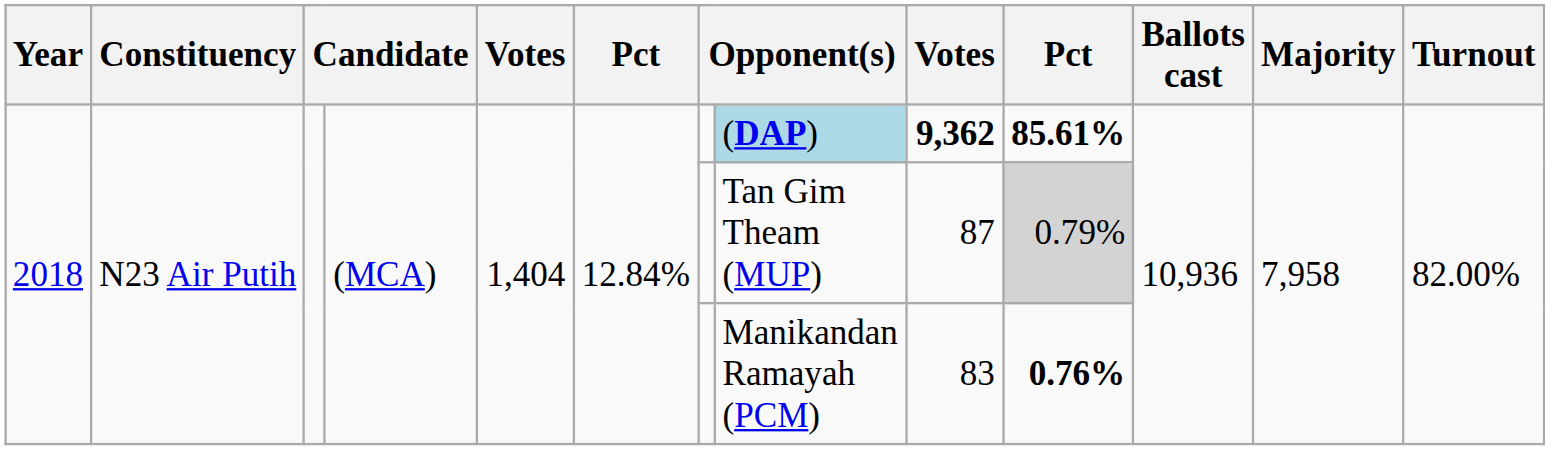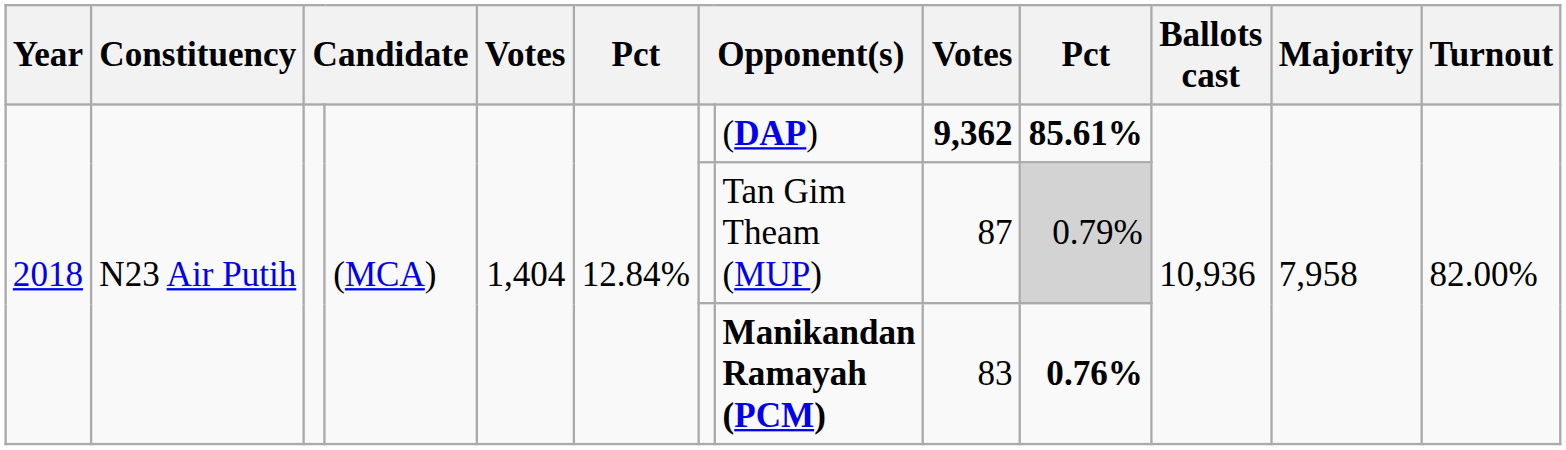(770, 132) lightblue background -> (770, 132) no background
(810, 373) normal -> (819, 373) bold
